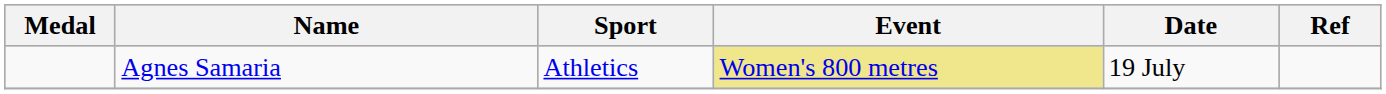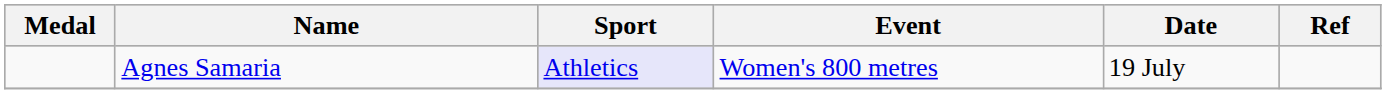(591, 66) no background -> (591, 66) lavender background
(829, 66) khaki background -> (829, 66) no background
